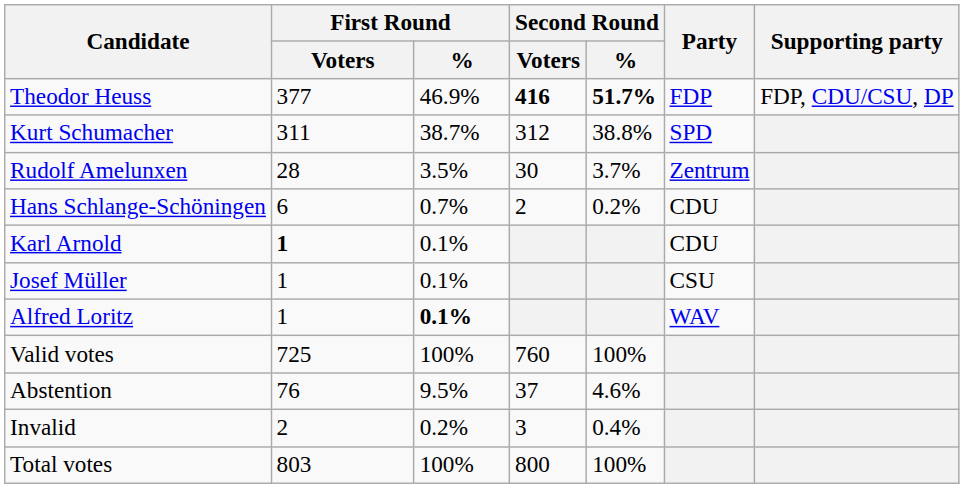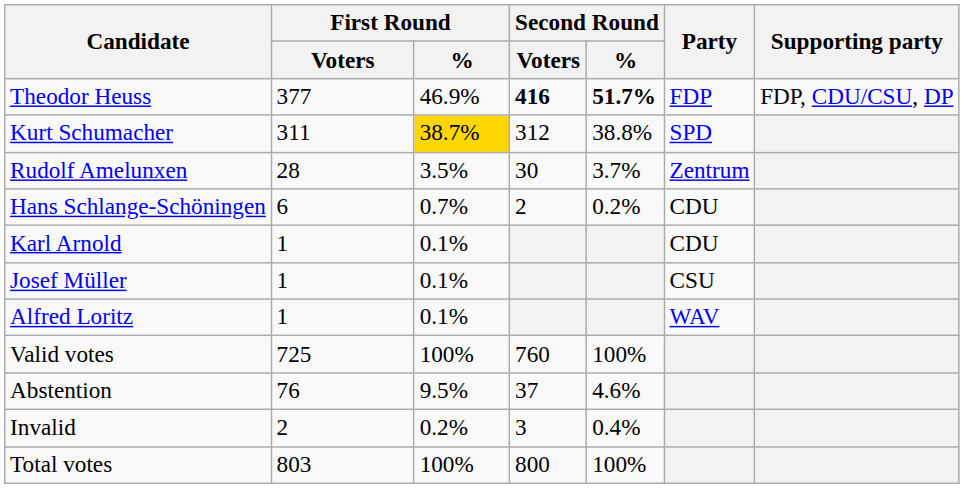(450, 133) no background -> (450, 133) gold background
(282, 243) bold -> (282, 243) normal
(446, 317) bold -> (444, 317) normal
